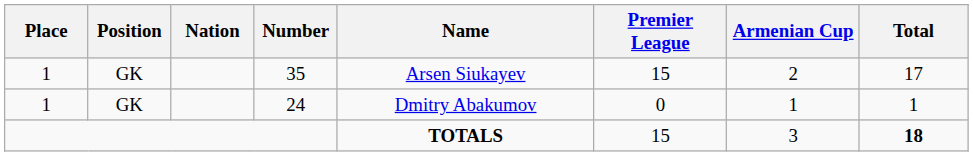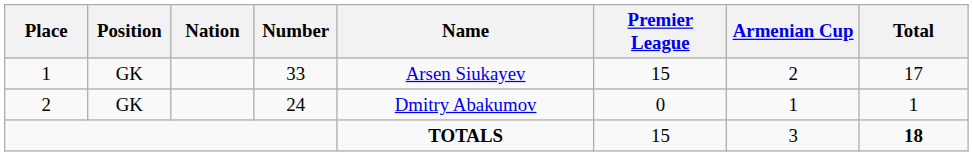(296, 73) 35 -> (296, 73) 33
(46, 104) 1 -> (46, 104) 2
